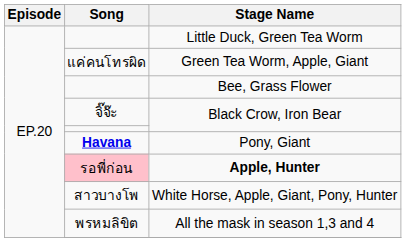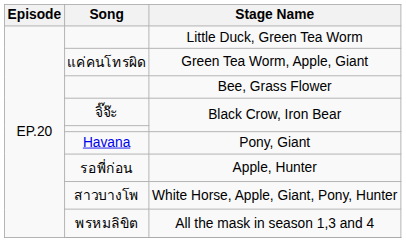(107, 142) bold -> (107, 142) normal
(107, 168) pink background -> (107, 168) no background
(275, 167) bold -> (275, 167) normal
